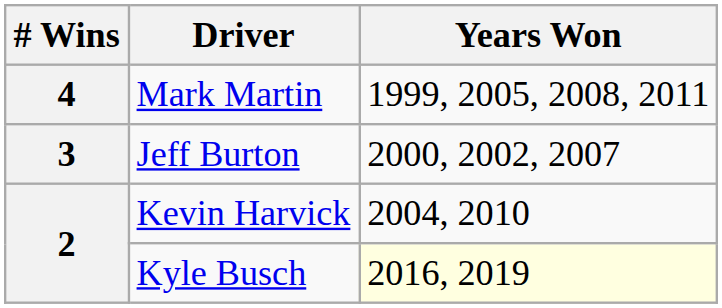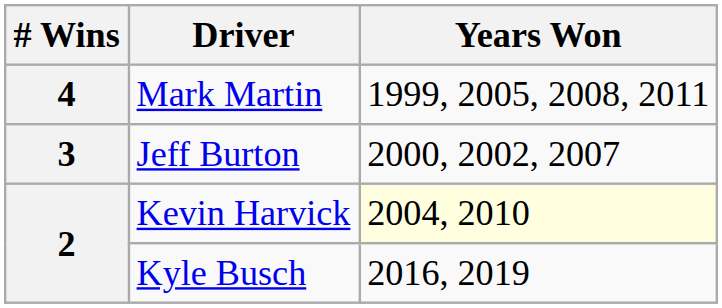(449, 213) no background -> (449, 213) lightyellow background
(449, 273) lightyellow background -> (449, 273) no background
